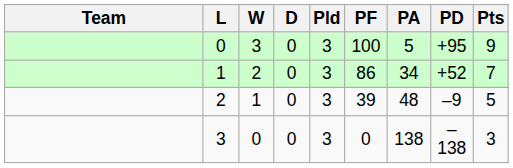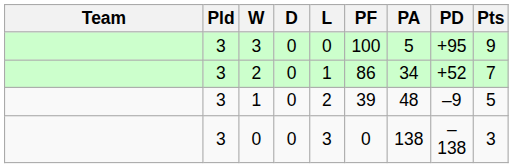columns swapped: (327, 18) <-> (221, 18)
